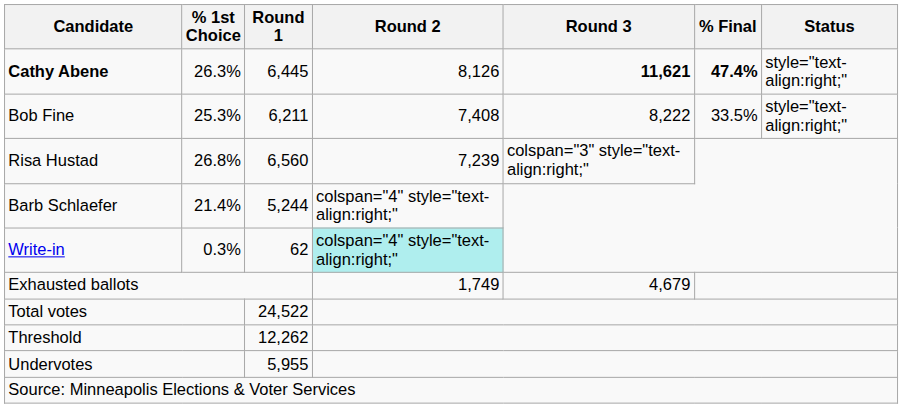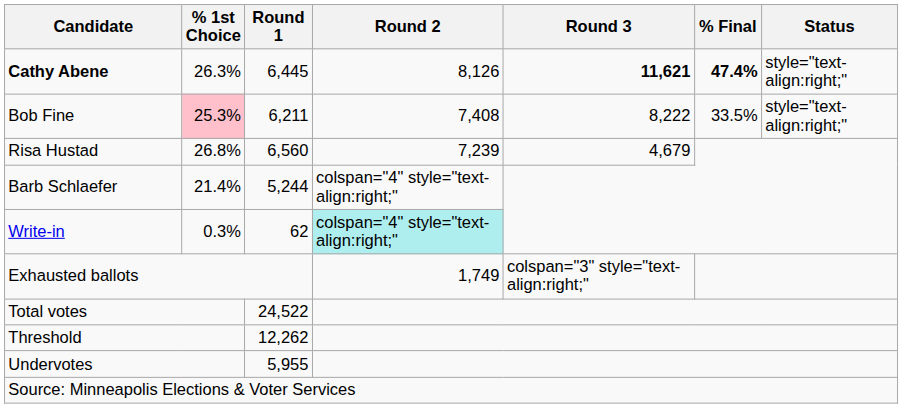(217, 116) no background -> (217, 116) pink background
(594, 160) colspan="3" style="text-align:right;" -> (670, 151) 4,679
(670, 285) 4,679 -> (594, 276) colspan="3" style="text-align:right;"
